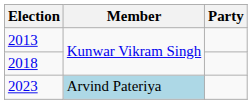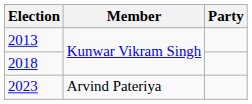(114, 87) lightblue background -> (114, 87) no background
